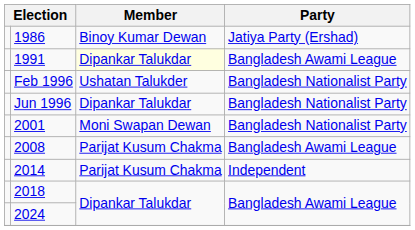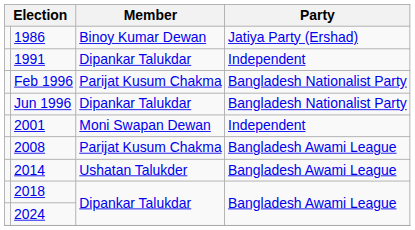(135, 59) lightyellow background -> (135, 59) no background
(312, 59) Bangladesh Awami League -> (267, 59) Independent
(133, 81) Ushatan Talukder -> (150, 81) Parijat Kusum Chakma
(317, 125) Bangladesh Nationalist Party -> (267, 125) Independent
(150, 170) Parijat Kusum Chakma -> (133, 170) Ushatan Talukder
(267, 170) Independent -> (312, 170) Bangladesh Awami League
